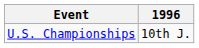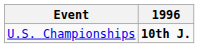(166, 33) normal -> (166, 33) bold
